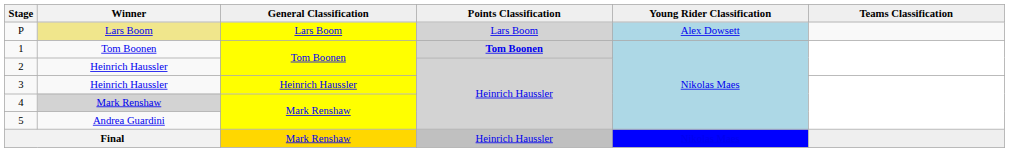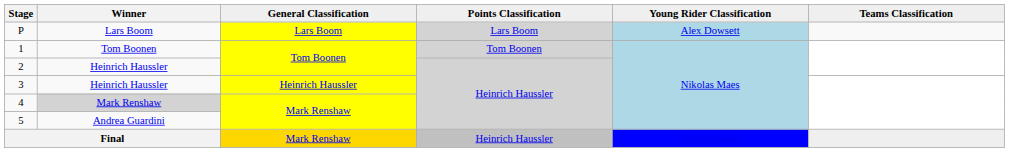(129, 31) khaki background -> (129, 31) no background
(514, 49) bold -> (514, 49) normal
